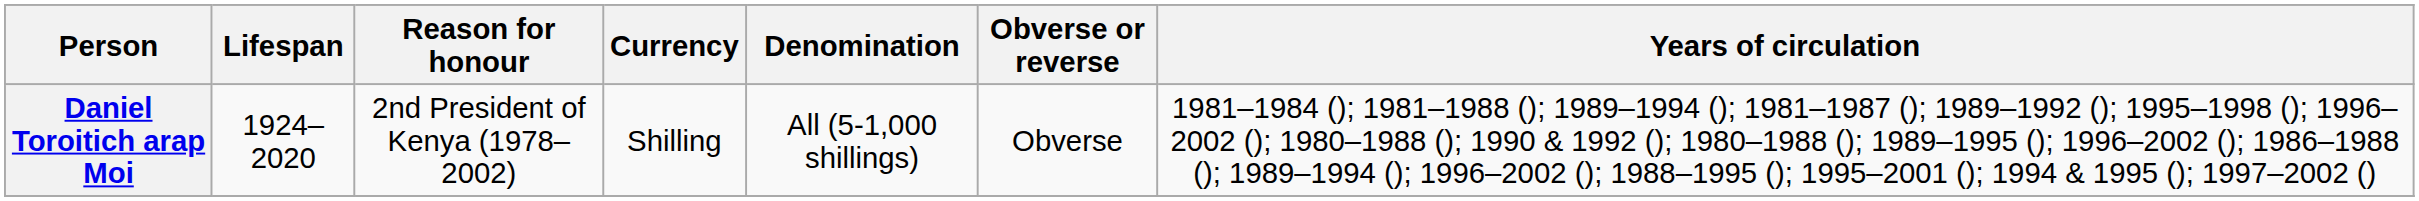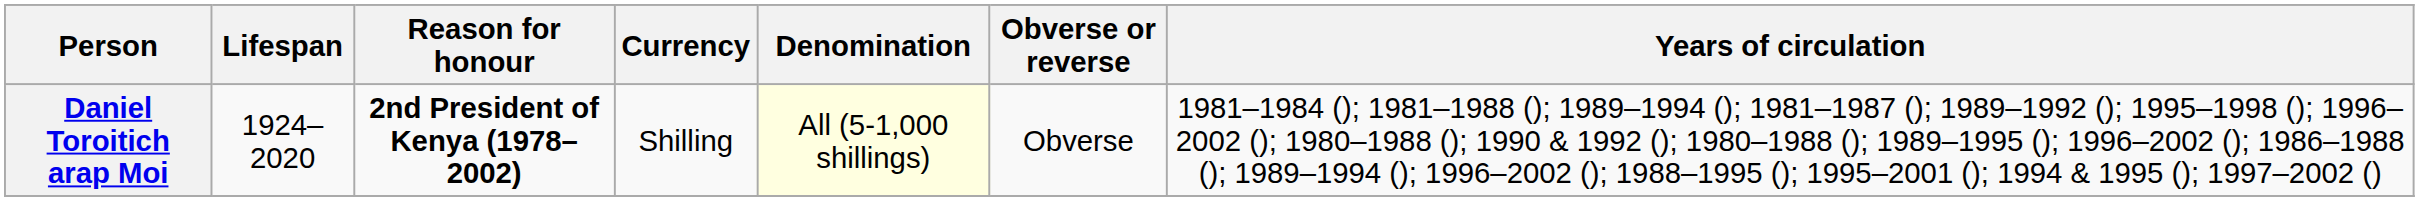(479, 140) normal -> (484, 140) bold
(862, 140) no background -> (873, 140) lightyellow background
